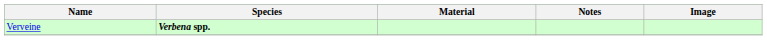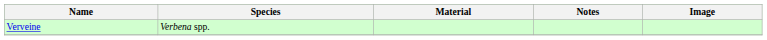(184, 27) bold -> (185, 27) normal
